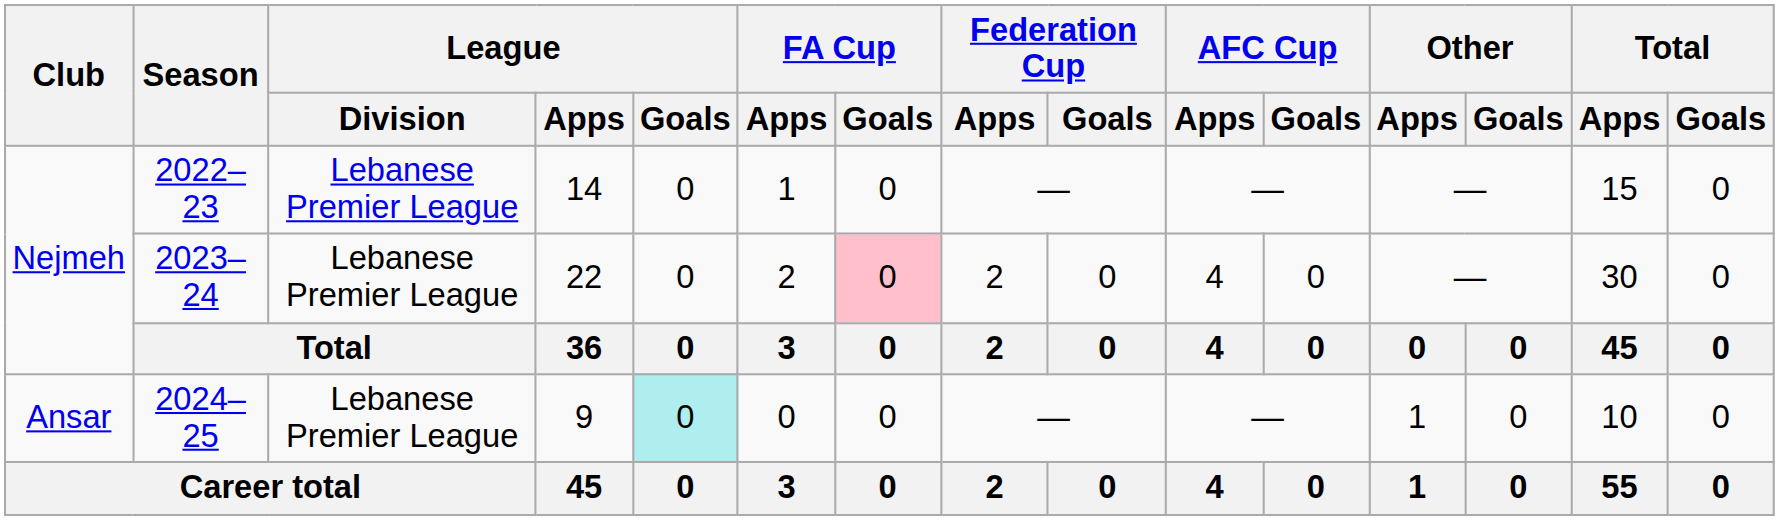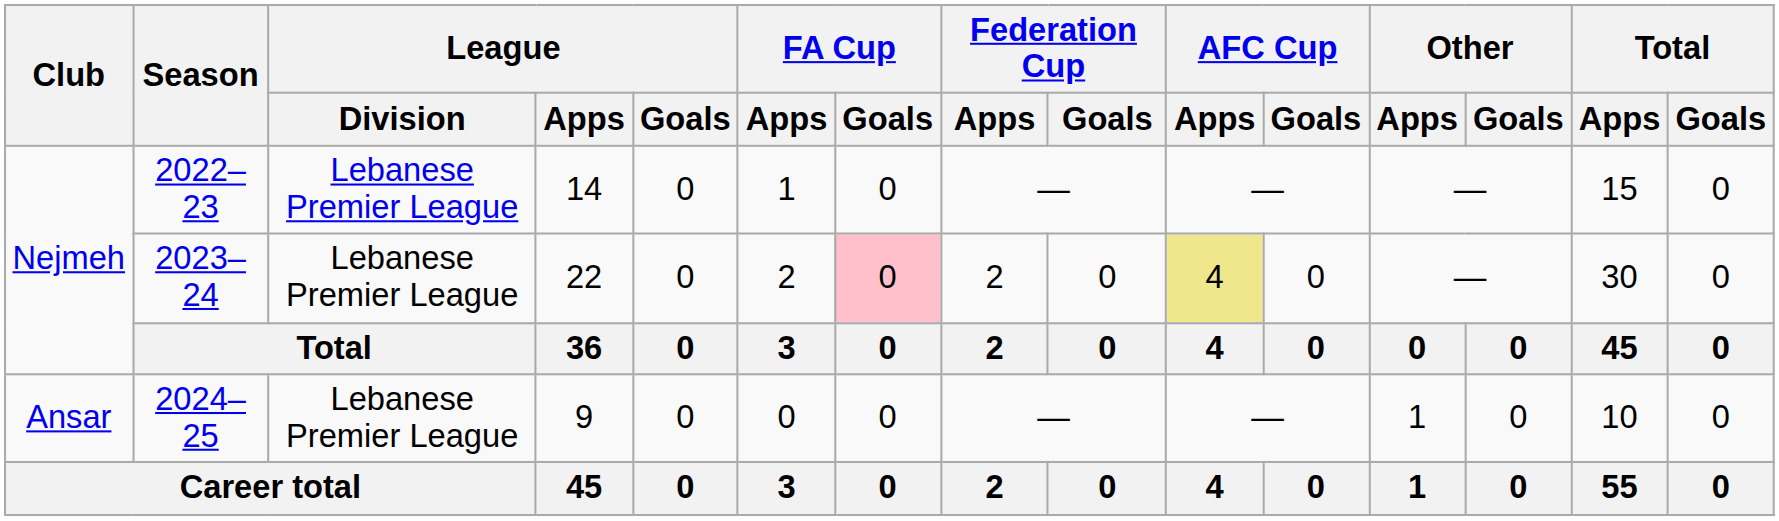(1215, 277) no background -> (1215, 277) khaki background
(685, 417) paleturquoise background -> (685, 417) no background
